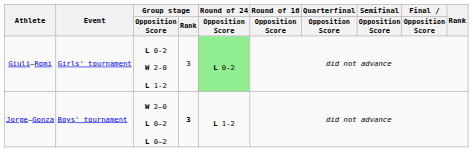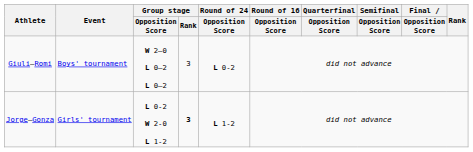(95, 63) Girls' tournament -> (92, 63) Boys' tournament
(156, 68) L 0-2 W 2-0 L 1-2 -> (156, 68) W 2–0 L 0–2 L 0–2
(224, 68) lightgreen background -> (224, 68) no background
(92, 119) Boys' tournament -> (95, 119) Girls' tournament
(156, 123) W 2–0 L 0–2 L 0–2 -> (156, 123) L 0-2 W 2-0 L 1-2
